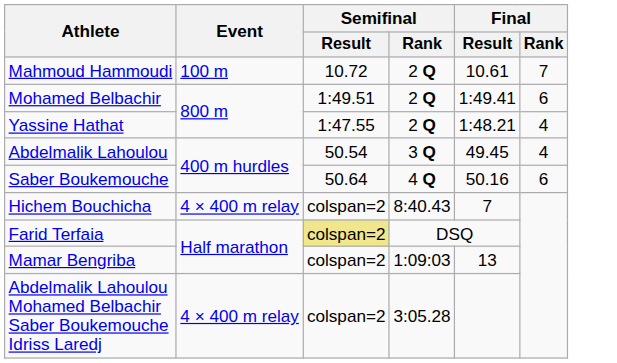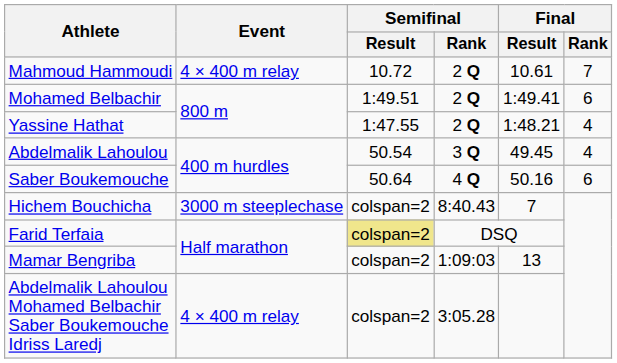(204, 71) 100 m -> (240, 71) 4 × 400 m relay
(240, 207) 4 × 400 m relay -> (262, 207) 3000 m steeplechase
